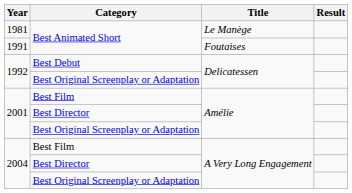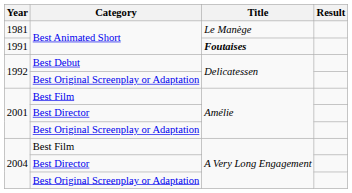(225, 46) normal -> (225, 46) bold
